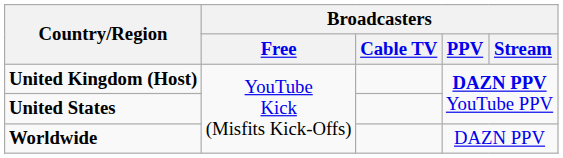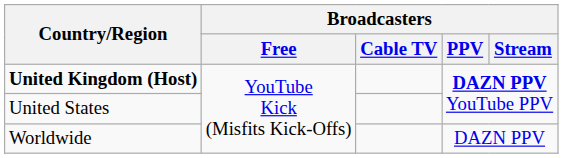(62, 108) bold -> (59, 108) normal
(53, 138) bold -> (50, 138) normal
